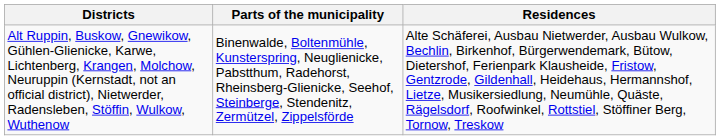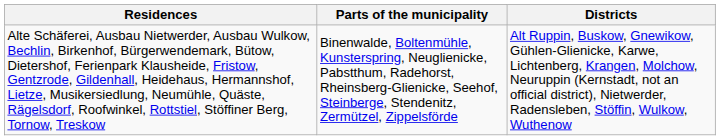columns swapped: (109, 14) <-> (559, 14)
